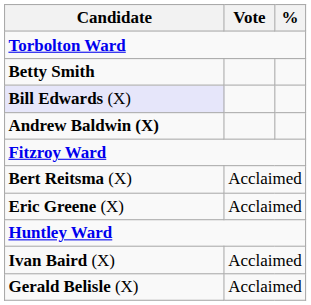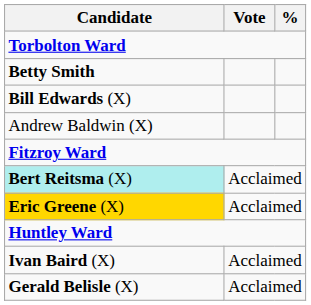(70, 98) lavender background -> (70, 98) no background
(84, 125) bold -> (81, 125) normal
(70, 179) no background -> (70, 179) paleturquoise background
(66, 206) no background -> (66, 206) gold background
